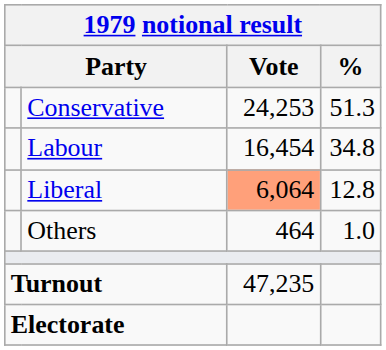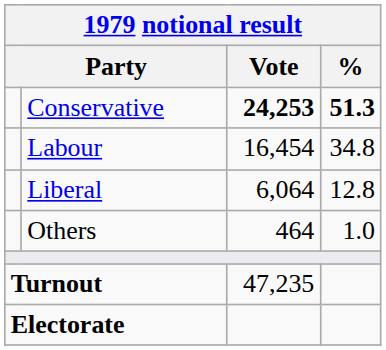(279, 107) normal -> (279, 107) bold
(352, 107) normal -> (352, 107) bold
(285, 189) lightsalmon background -> (285, 189) no background
